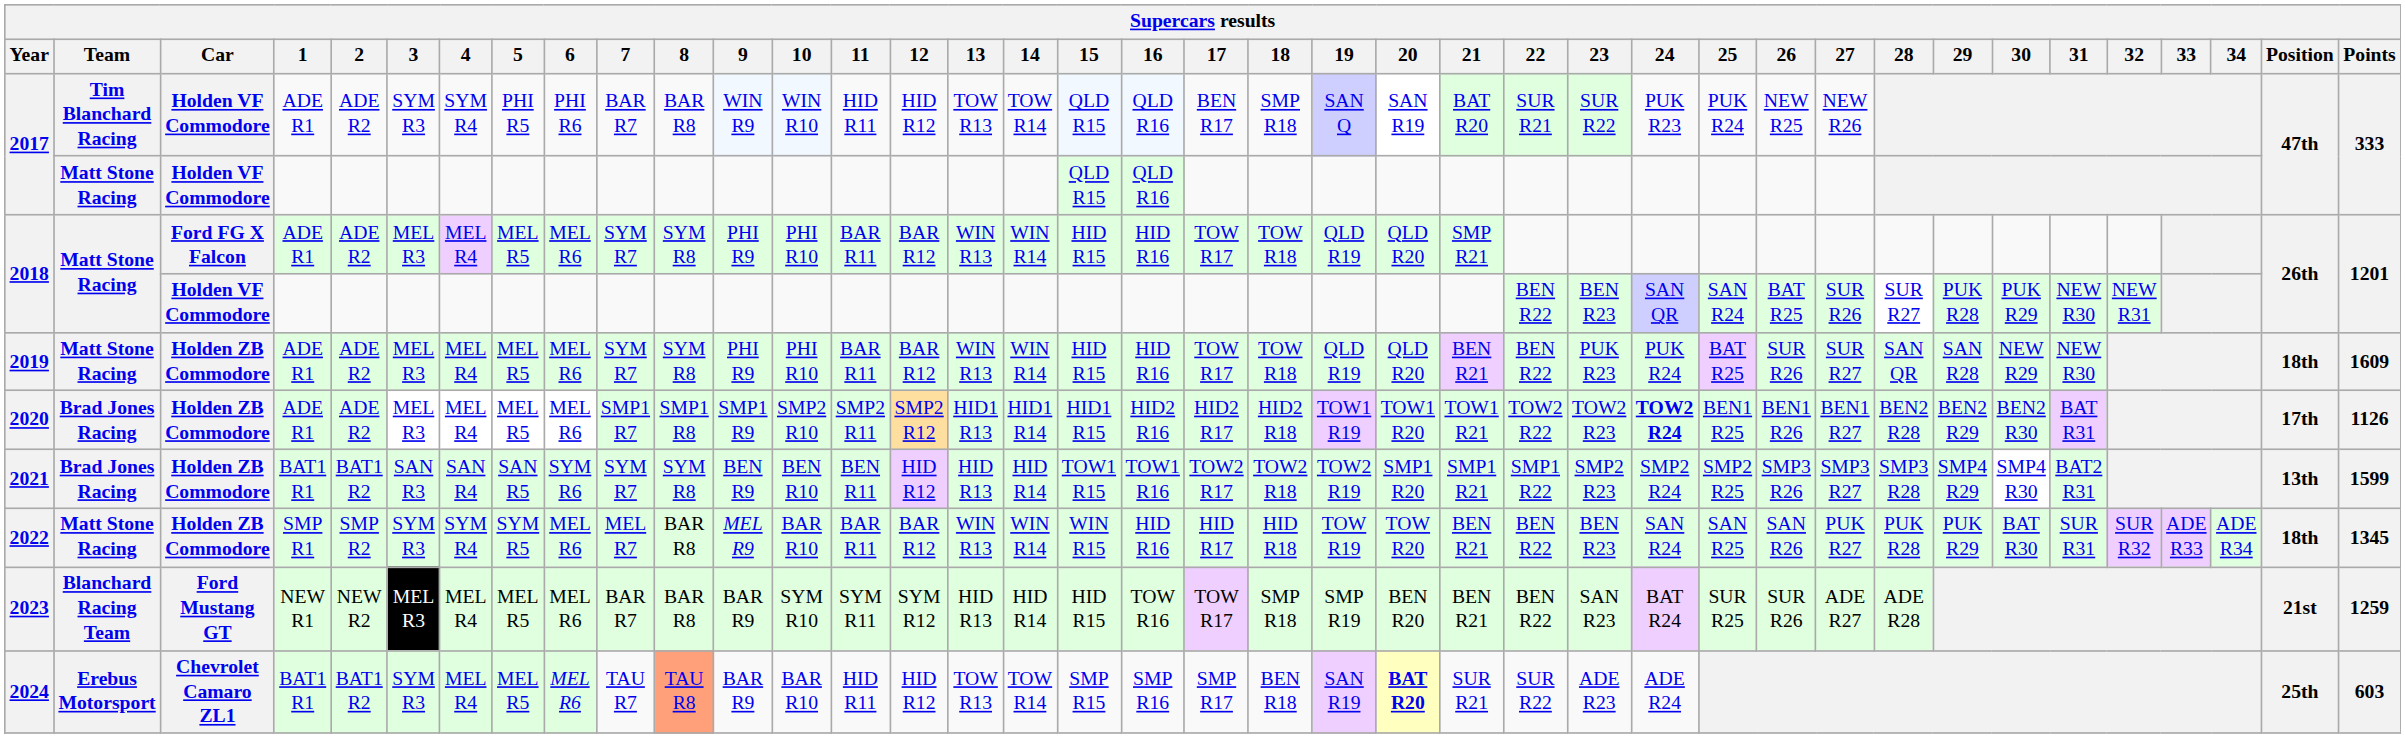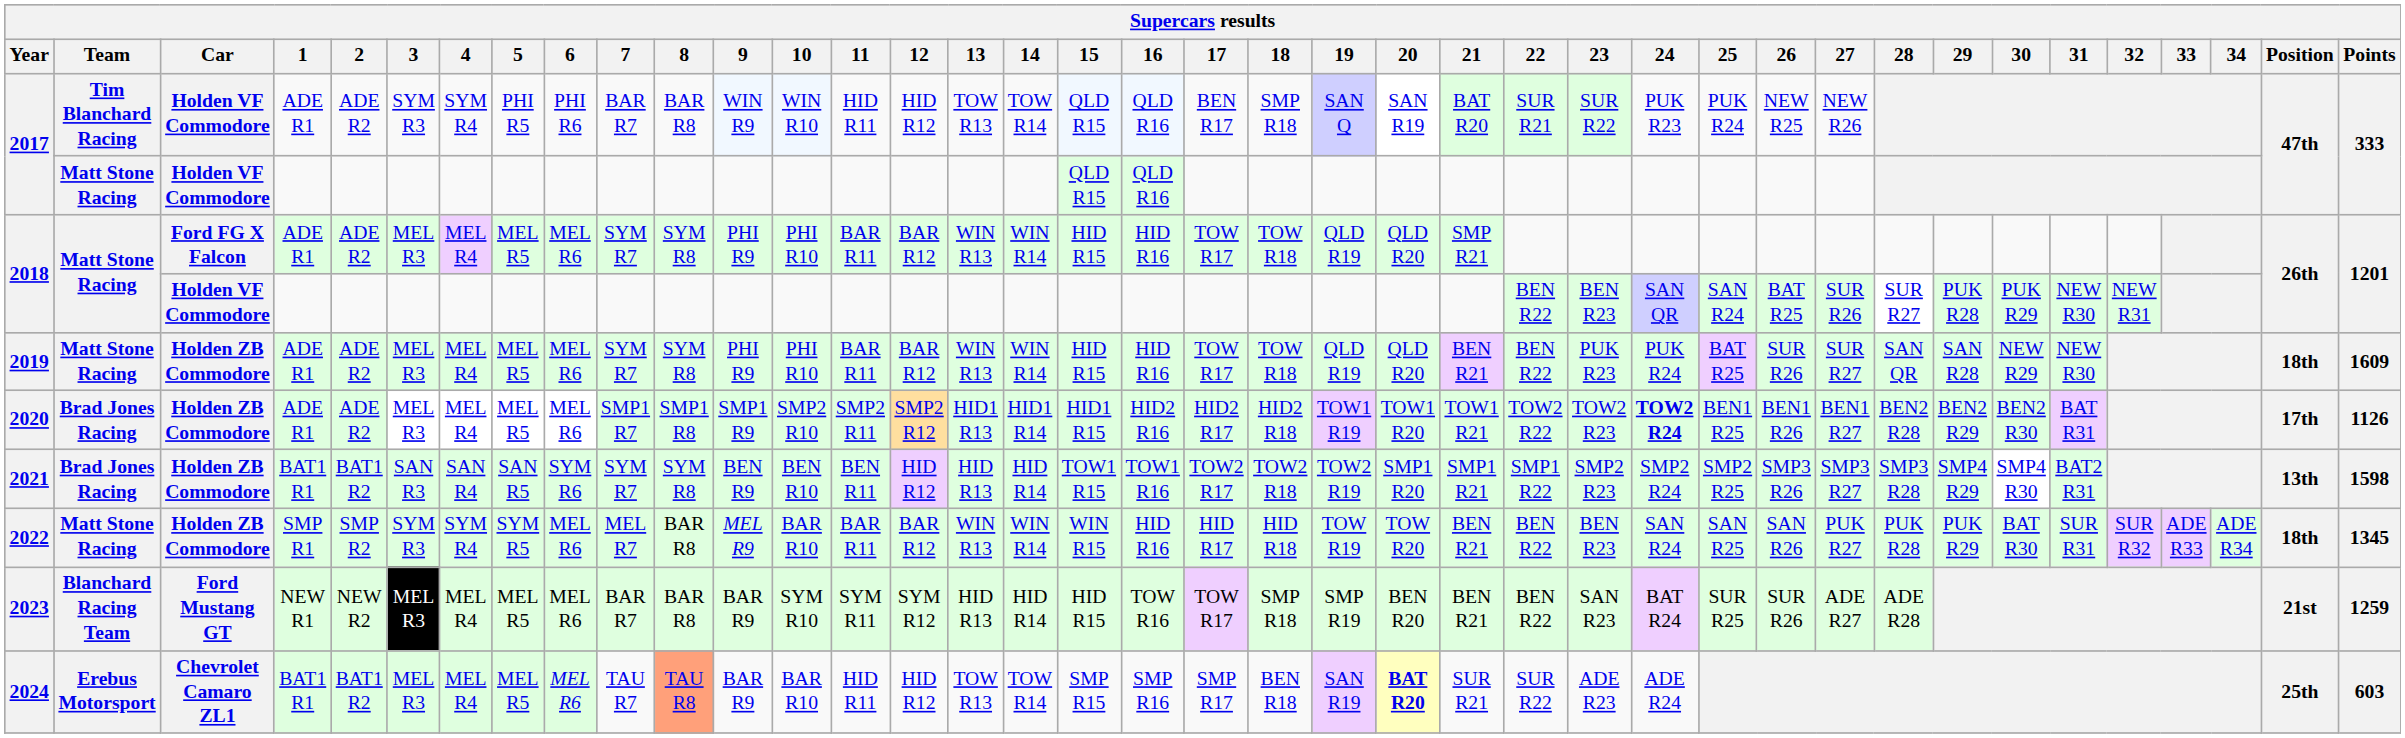(2370, 478) 1599 -> (2370, 478) 1598
(414, 691) SYM R3 -> (414, 691) MEL R3
